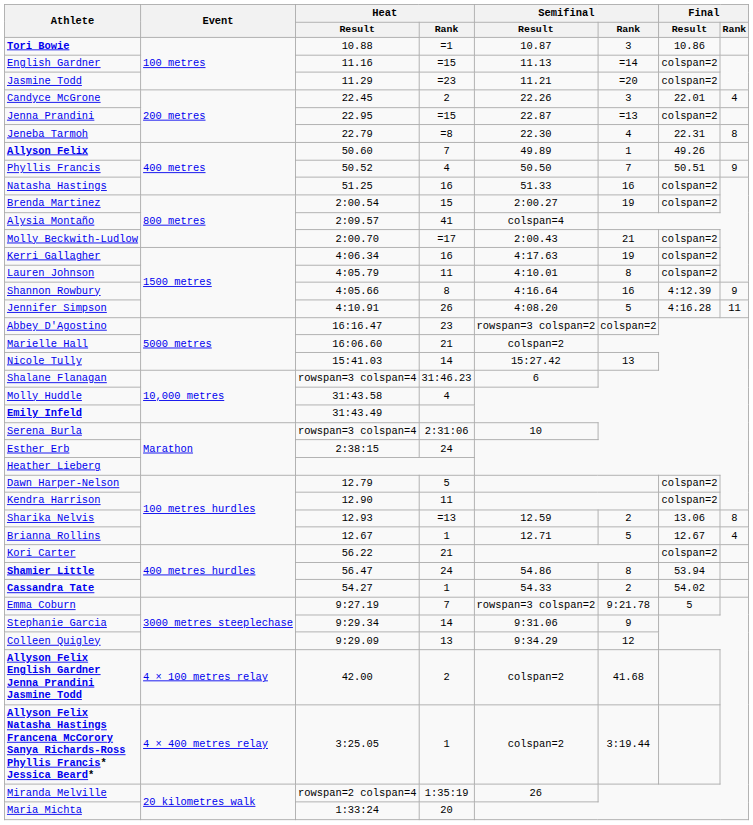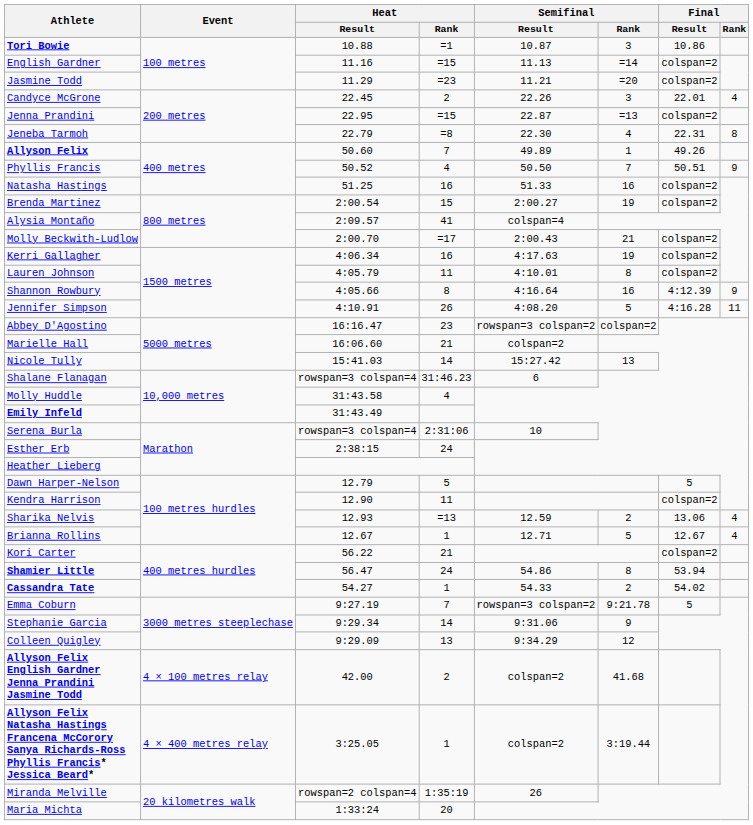(689, 483) colspan=2 -> (689, 483) 5
(734, 518) 8 -> (734, 518) 4
